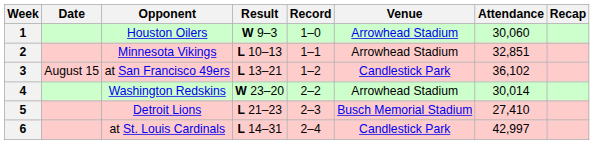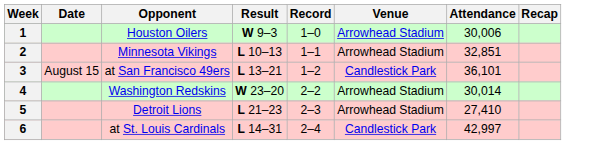(511, 33) 30,060 -> (483, 33) 30,006
(511, 71) 36,102 -> (483, 71) 36,101
(405, 110) Busch Memorial Stadium -> (391, 110) Arrowhead Stadium
